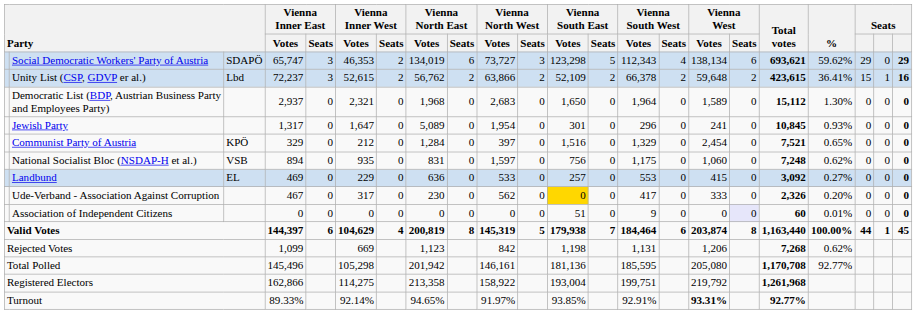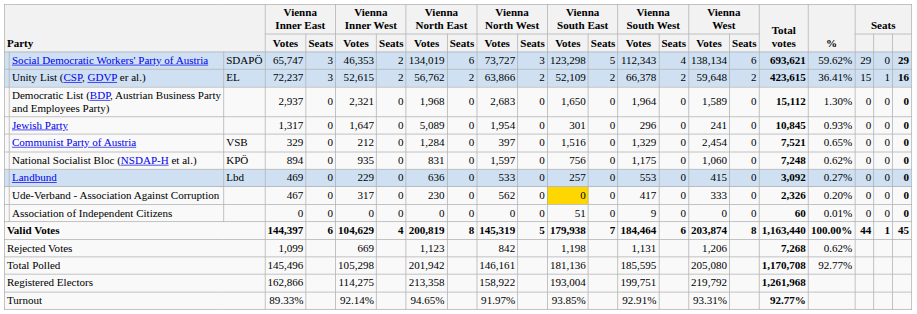(235, 78) Lbd -> (233, 78) EL
(237, 143) KPÖ -> (237, 143) VSB
(237, 160) VSB -> (237, 160) KPÖ
(233, 178) EL -> (235, 178) Lbd
(754, 213) lavender background -> (754, 213) no background
(709, 300) bold -> (710, 300) normal
